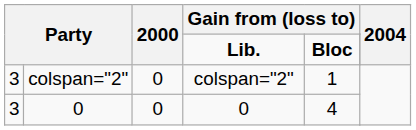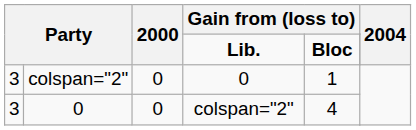(244, 79) colspan="2" -> (244, 79) 0
(244, 109) 0 -> (244, 109) colspan="2"
